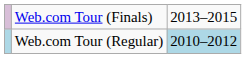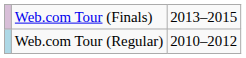(204, 41) lightblue background -> (204, 41) no background
